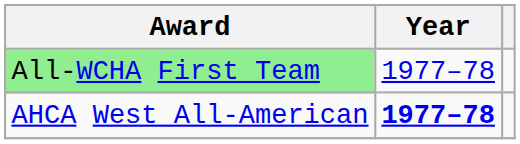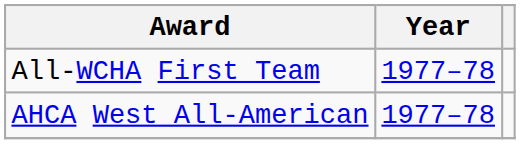(166, 71) lightgreen background -> (166, 71) no background
(438, 115) bold -> (438, 115) normal
